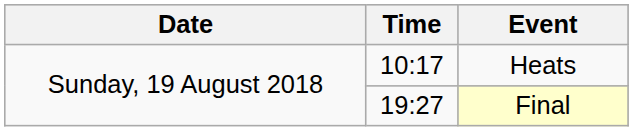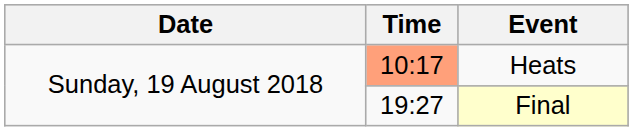(412, 65) no background -> (412, 65) lightsalmon background
